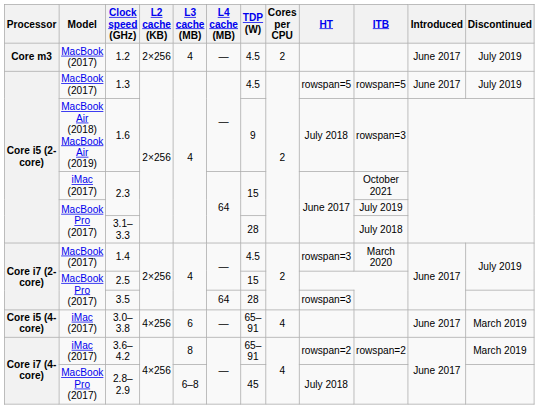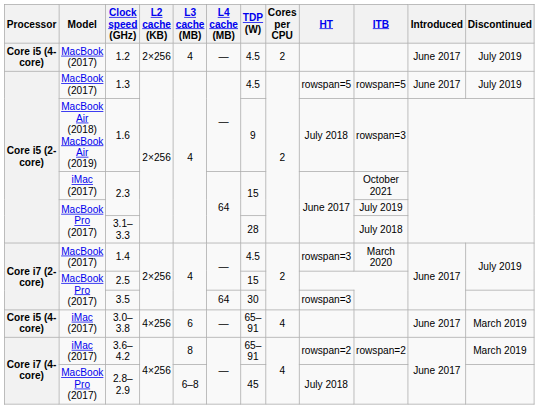(32, 58) Core m3 -> (32, 58) Core i5 (4-core)
(253, 300) 28 -> (253, 300) 30
